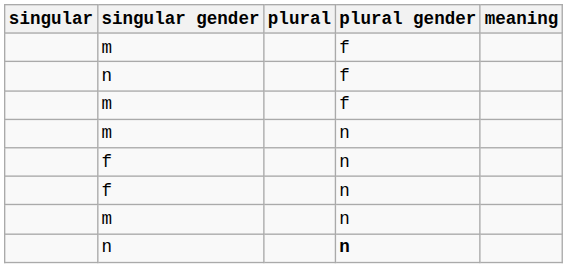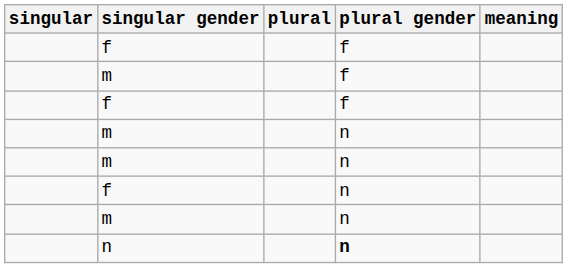(107, 48) m -> (107, 48) f
(107, 76) n -> (107, 76) m
(107, 105) m -> (107, 105) f
(107, 162) f -> (107, 162) m
